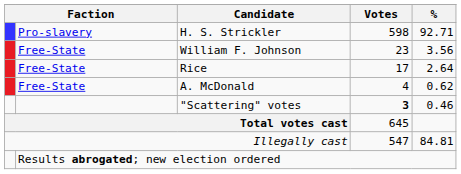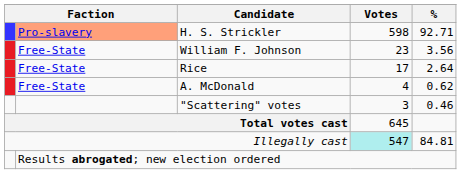(55, 32) no background -> (55, 32) lightsalmon background
(406, 105) bold -> (406, 105) normal
(399, 141) no background -> (399, 141) paleturquoise background
